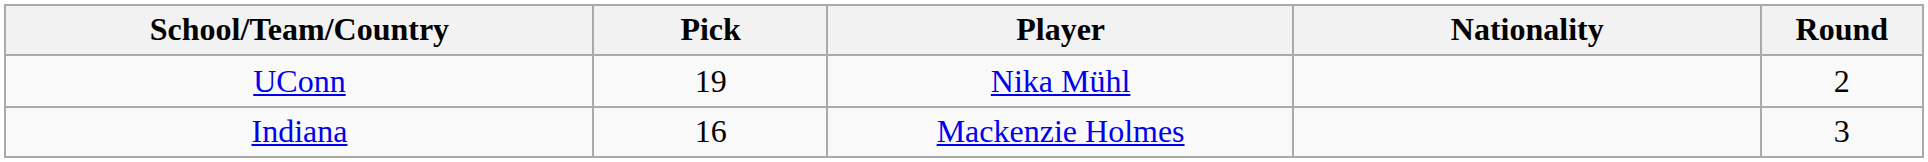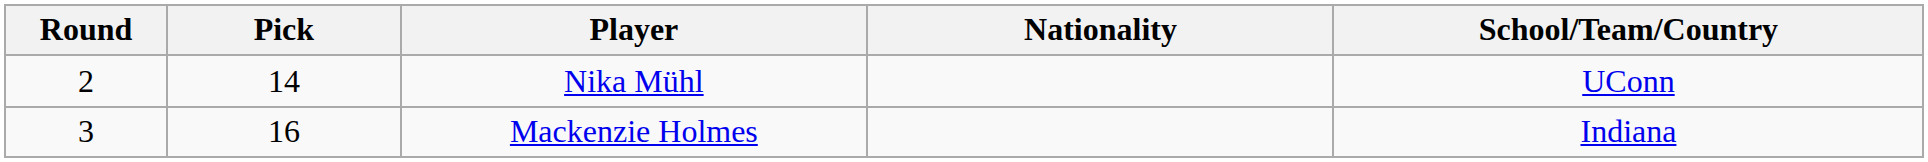columns swapped: (1842, 29) <-> (299, 29)
(711, 80) 19 -> (284, 80) 14
